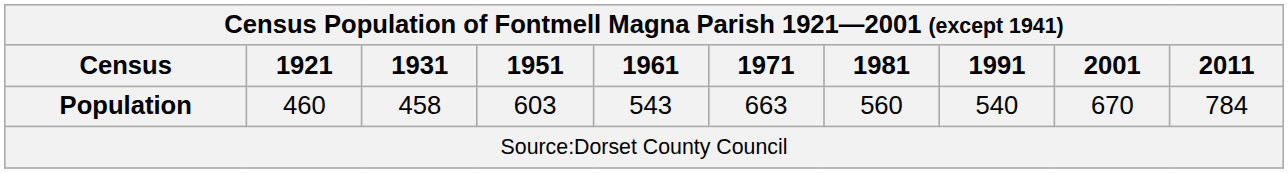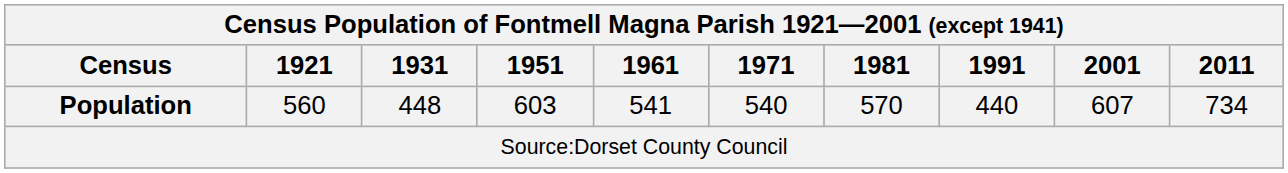(304, 106) 460 -> (304, 106) 560
(420, 106) 458 -> (420, 106) 448
(651, 106) 543 -> (651, 106) 541
(766, 106) 663 -> (766, 106) 540
(881, 106) 560 -> (881, 106) 570
(997, 106) 540 -> (997, 106) 440
(1112, 106) 670 -> (1112, 106) 607
(1227, 106) 784 -> (1227, 106) 734
